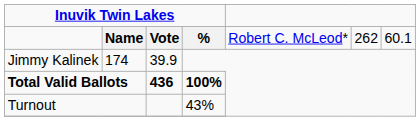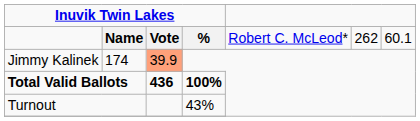(163, 60) no background -> (163, 60) lightsalmon background
